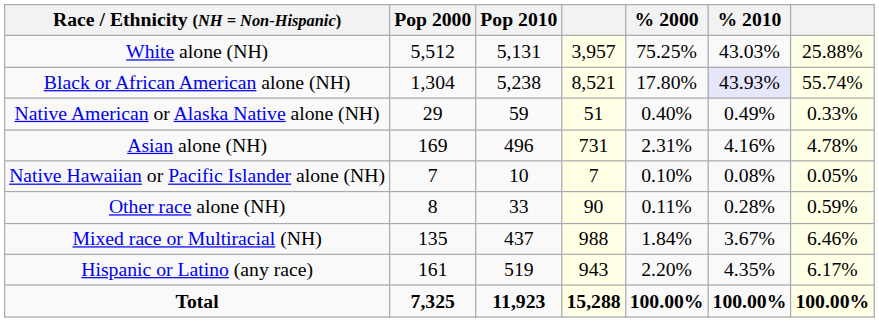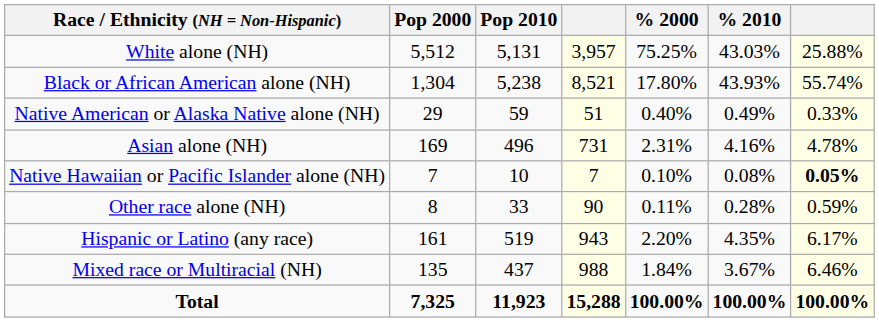(749, 82) lavender background -> (749, 82) no background
(832, 176) normal -> (832, 176) bold
rows swapped: (197, 238) <-> (197, 269)
